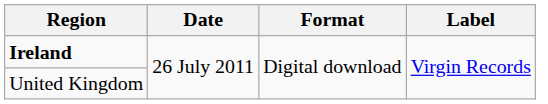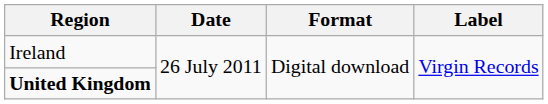(40, 51) bold -> (37, 51) normal
(76, 83) normal -> (80, 83) bold
